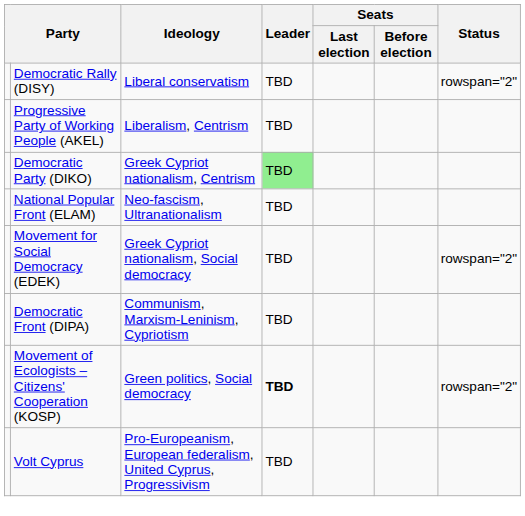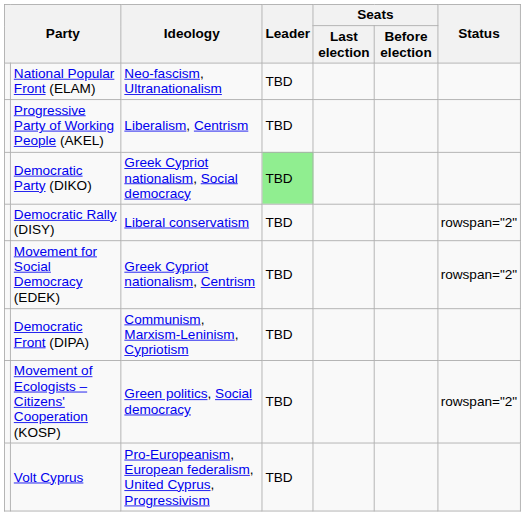rows swapped: (65, 81) <-> (64, 207)
(190, 170) Greek Cypriot nationalism, Centrism -> (181, 178) Greek Cypriot nationalism, Social democracy
(181, 259) Greek Cypriot nationalism, Social democracy -> (190, 274) Greek Cypriot nationalism, Centrism
(279, 386) bold -> (279, 402) normal
